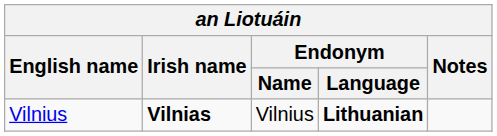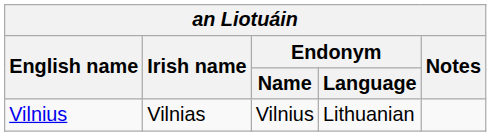(179, 114) bold -> (176, 114) normal
(373, 114) bold -> (369, 114) normal
